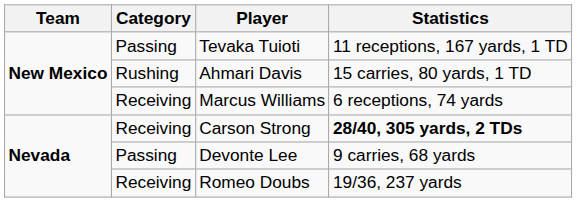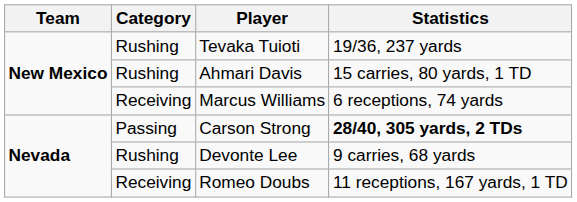(146, 45) Passing -> (147, 45) Rushing
(450, 45) 11 receptions, 167 yards, 1 TD -> (397, 45) 19/36, 237 yards
(153, 128) Receiving -> (146, 128) Passing
(146, 155) Passing -> (147, 155) Rushing
(397, 182) 19/36, 237 yards -> (450, 182) 11 receptions, 167 yards, 1 TD
